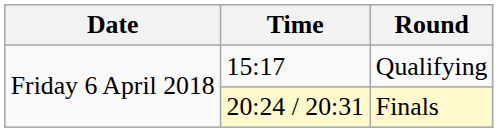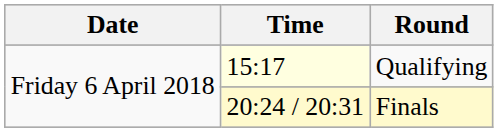(256, 65) no background -> (256, 65) lightyellow background
